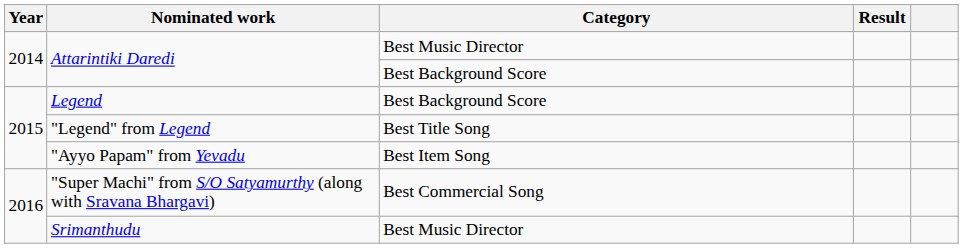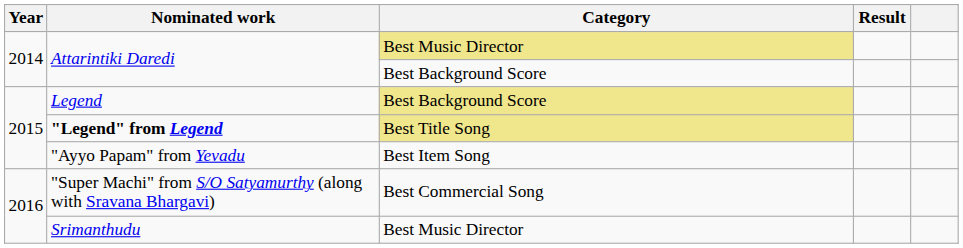(453, 45) no background -> (453, 45) khaki background
(465, 100) no background -> (465, 100) khaki background
(131, 127) normal -> (137, 127) bold
(437, 127) no background -> (437, 127) khaki background
